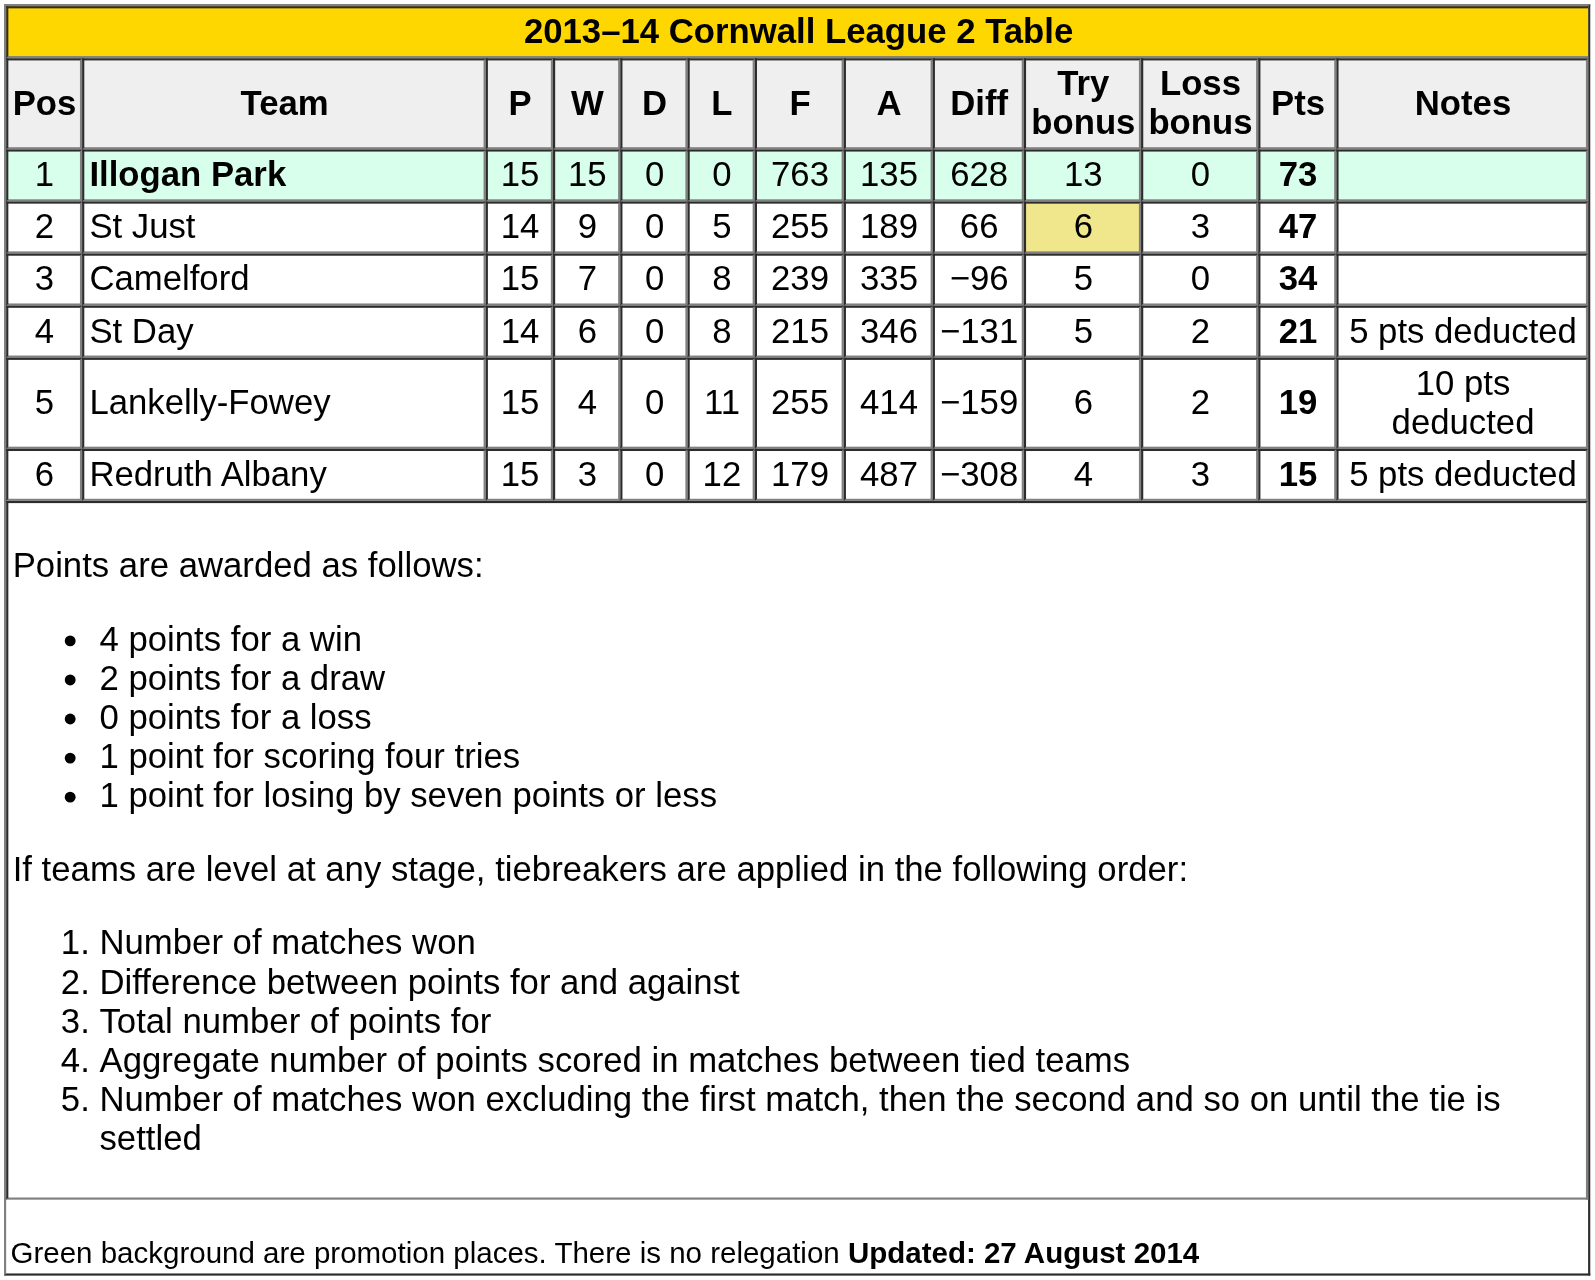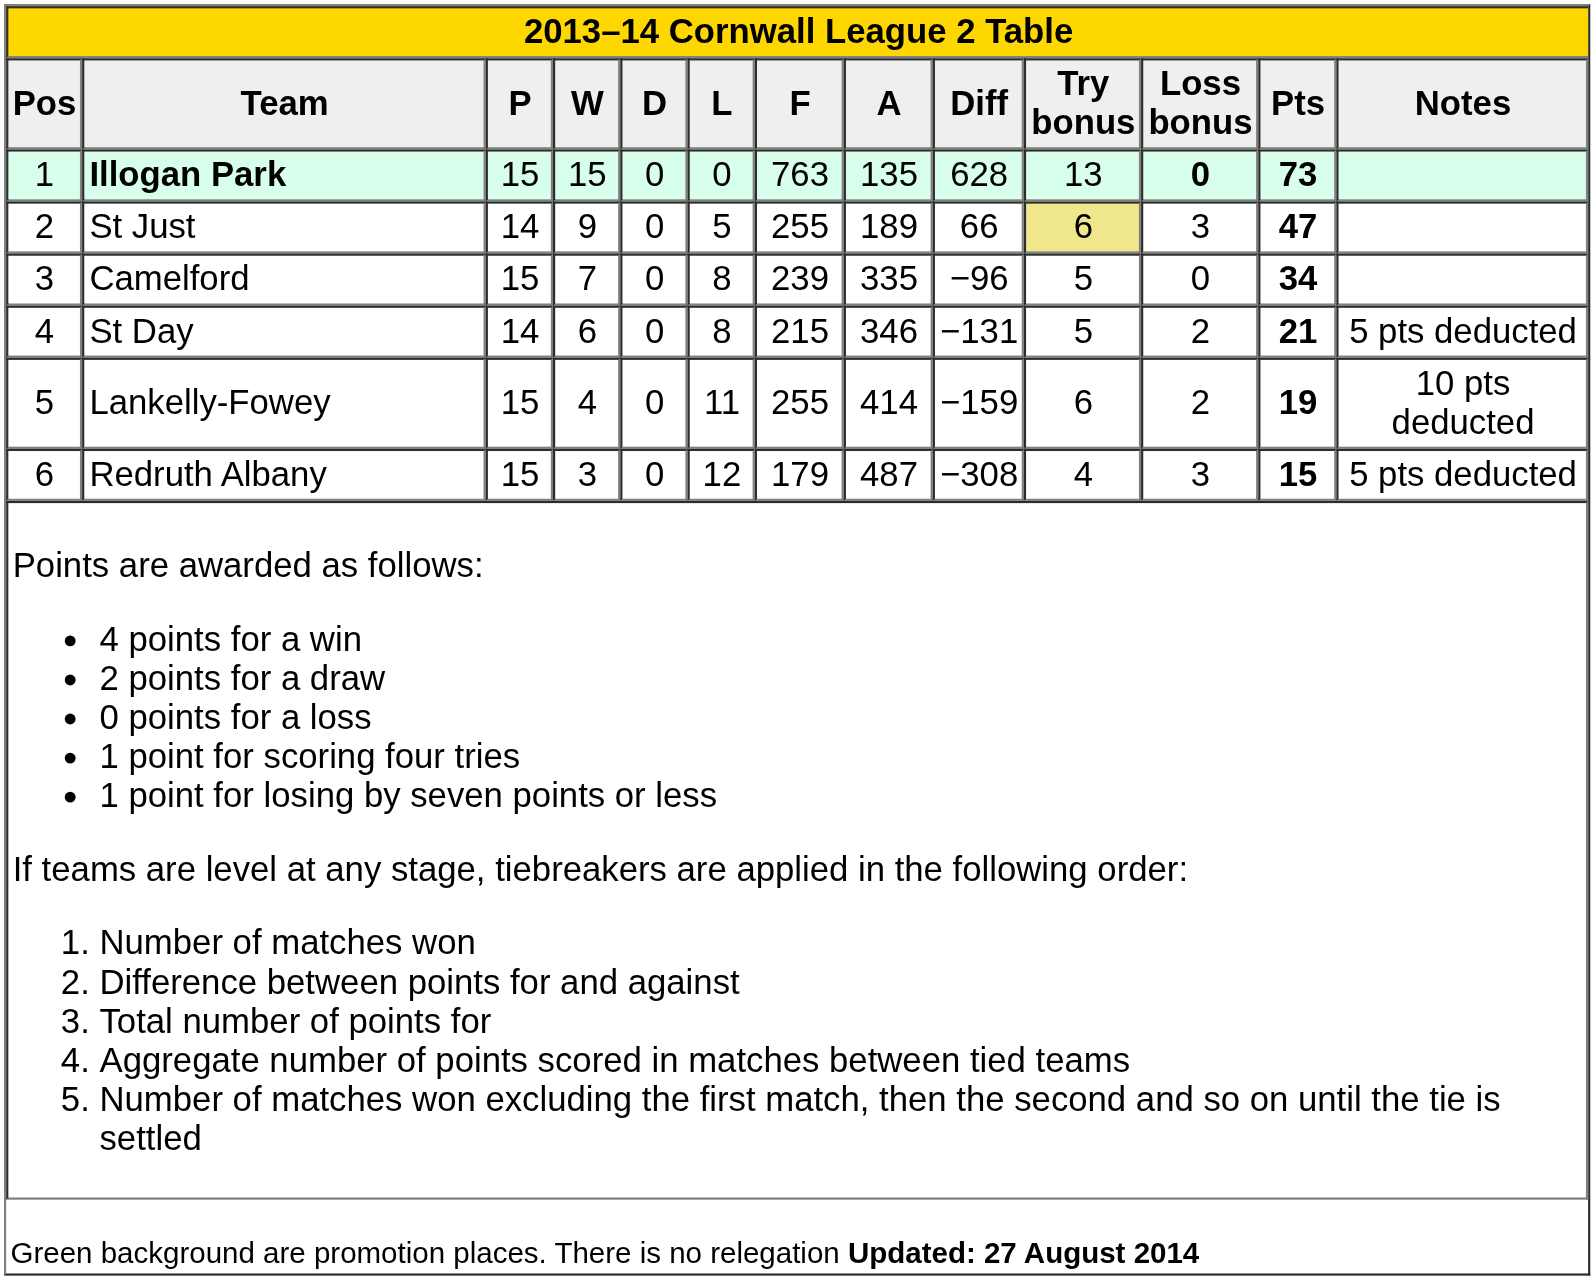(1200, 174) normal -> (1200, 174) bold
